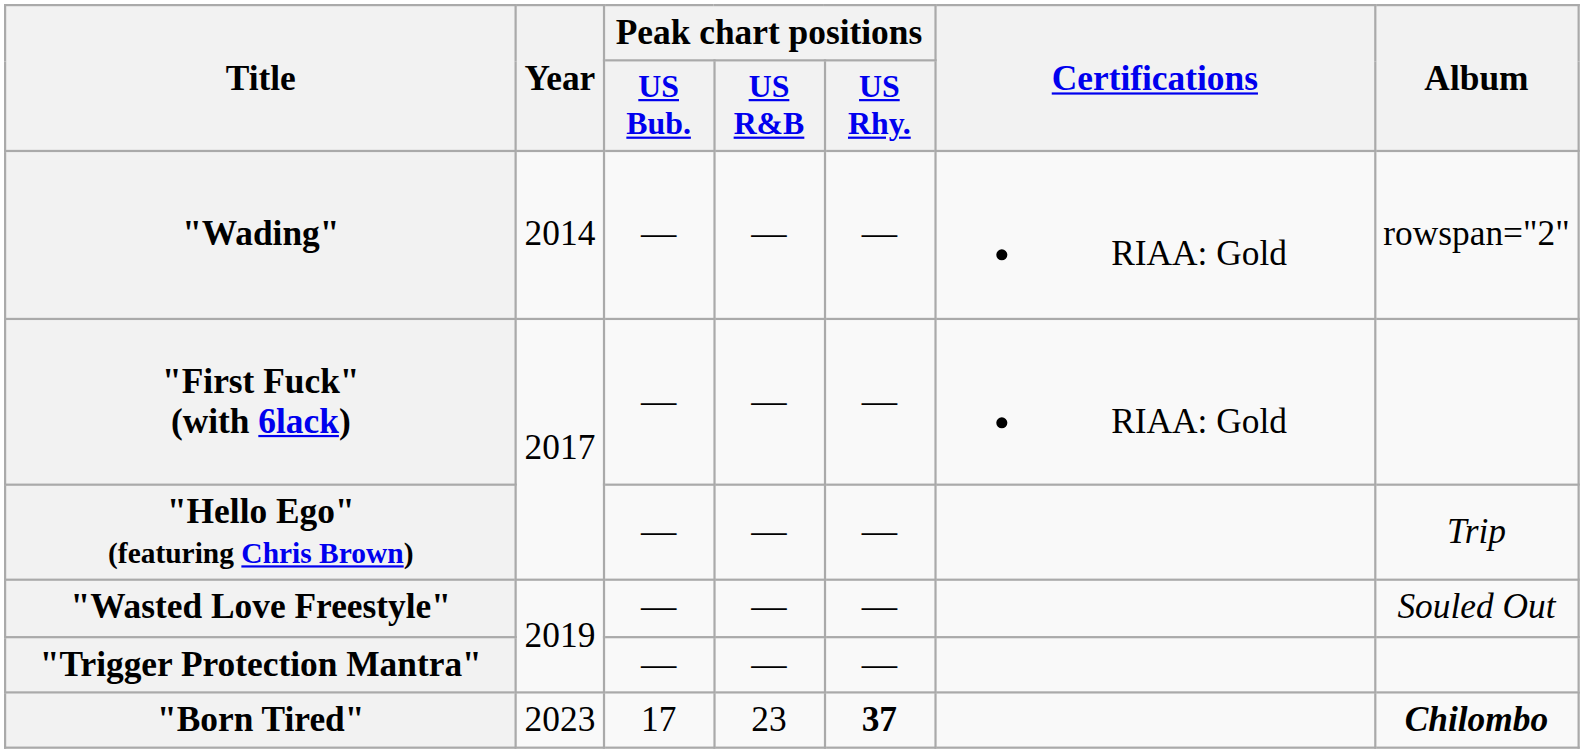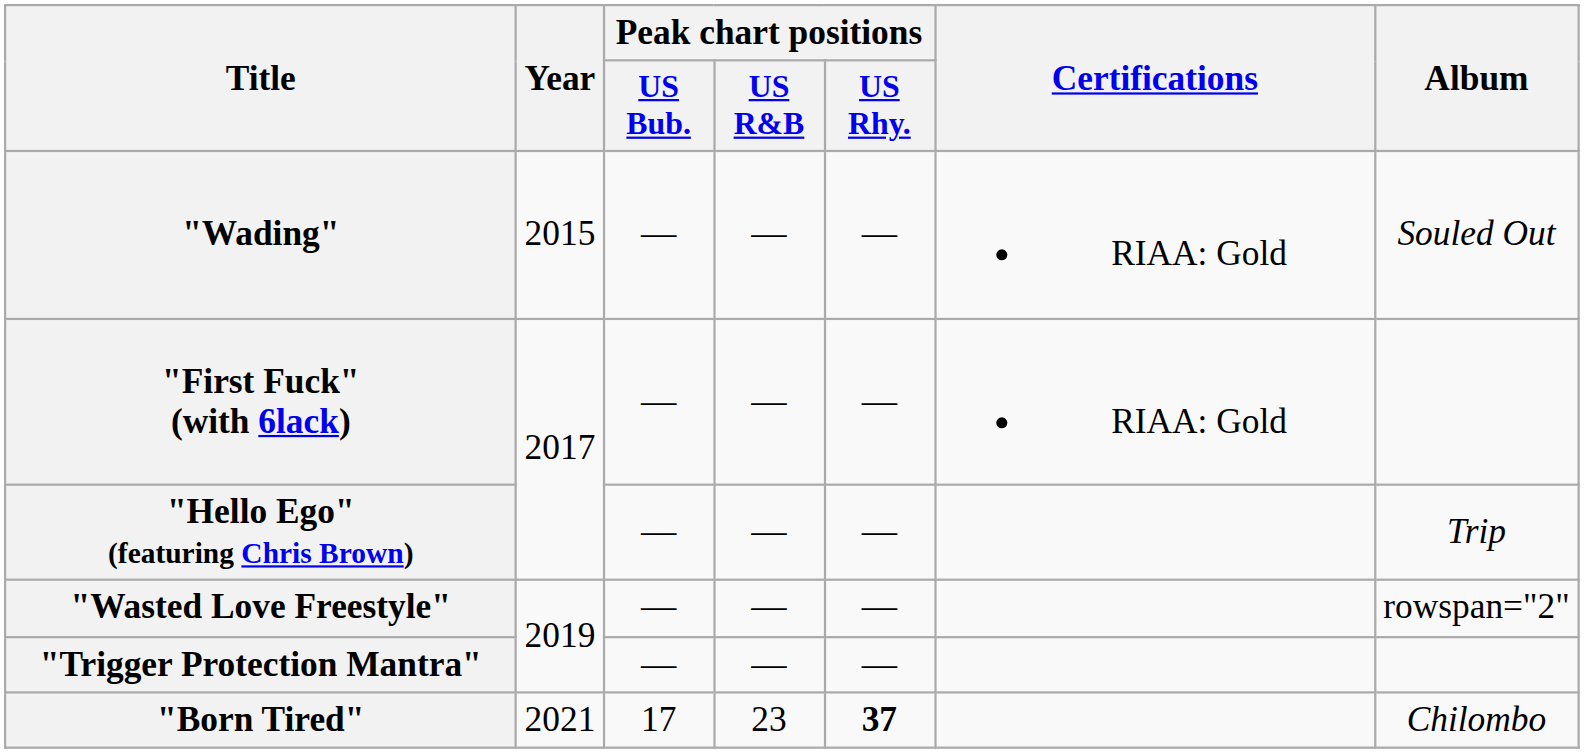(560, 233) 2014 -> (560, 233) 2015
(1476, 233) rowspan="2" -> (1476, 233) Souled Out
(1476, 607) Souled Out -> (1476, 607) rowspan="2"
(560, 719) 2023 -> (560, 719) 2021
(1476, 719) bold -> (1476, 719) normal
